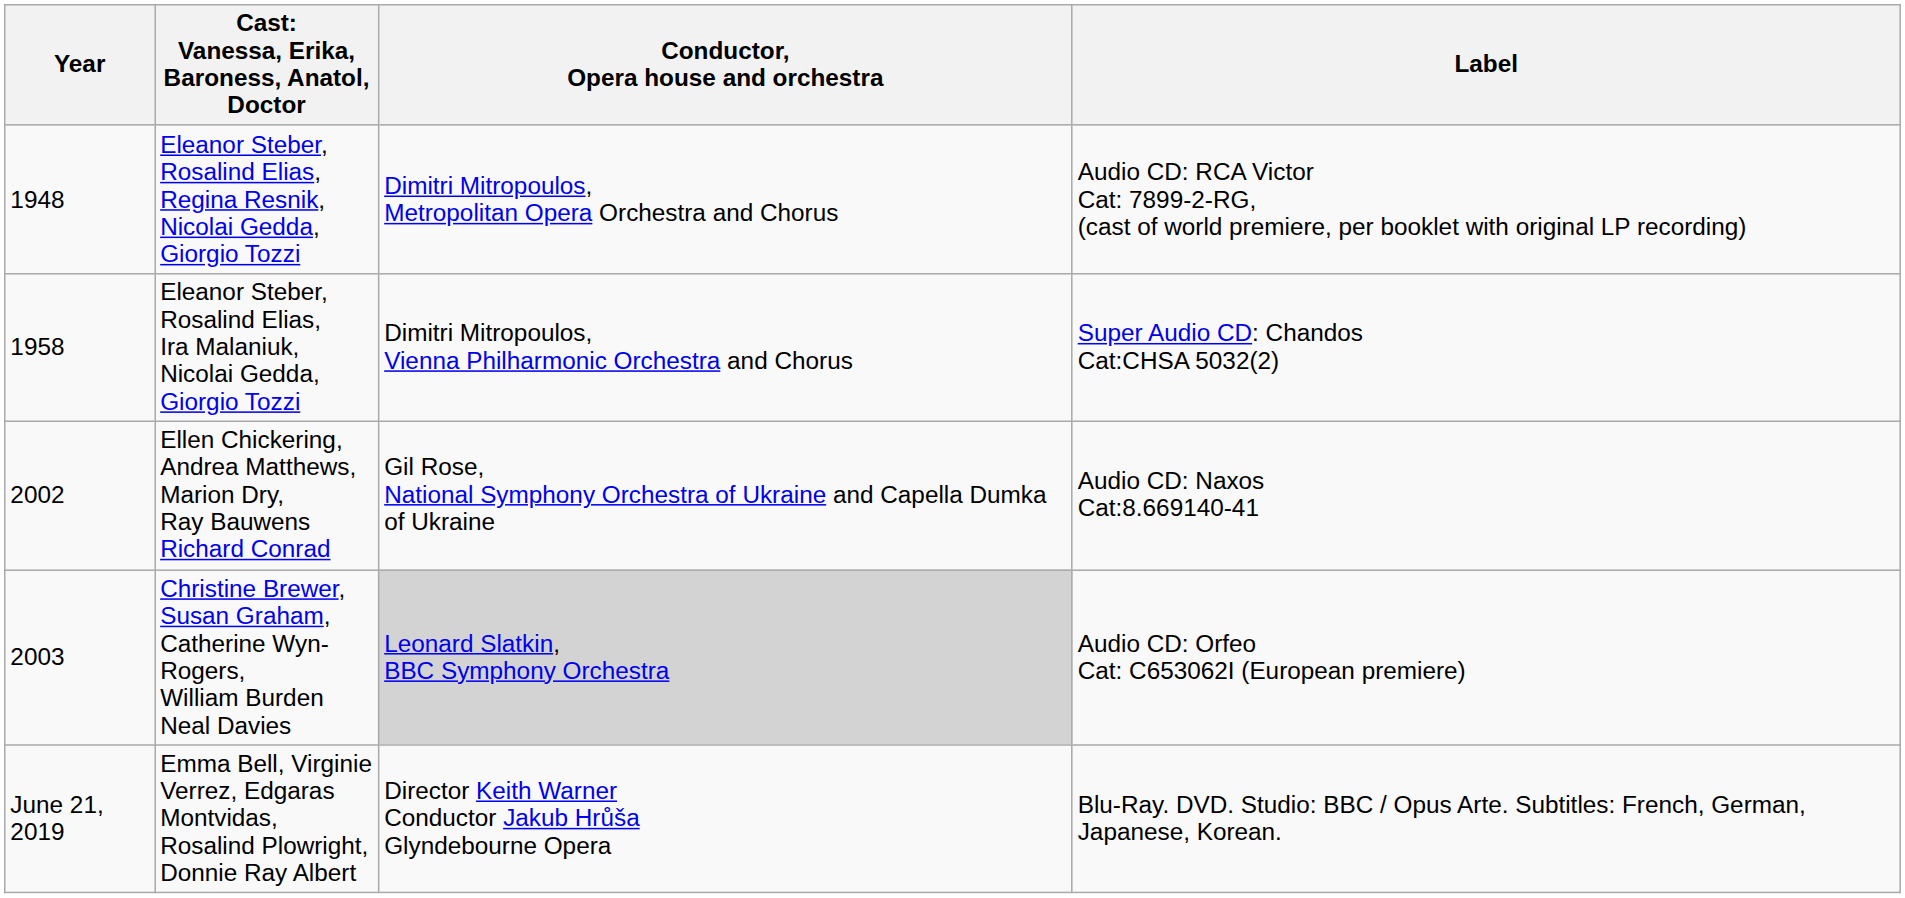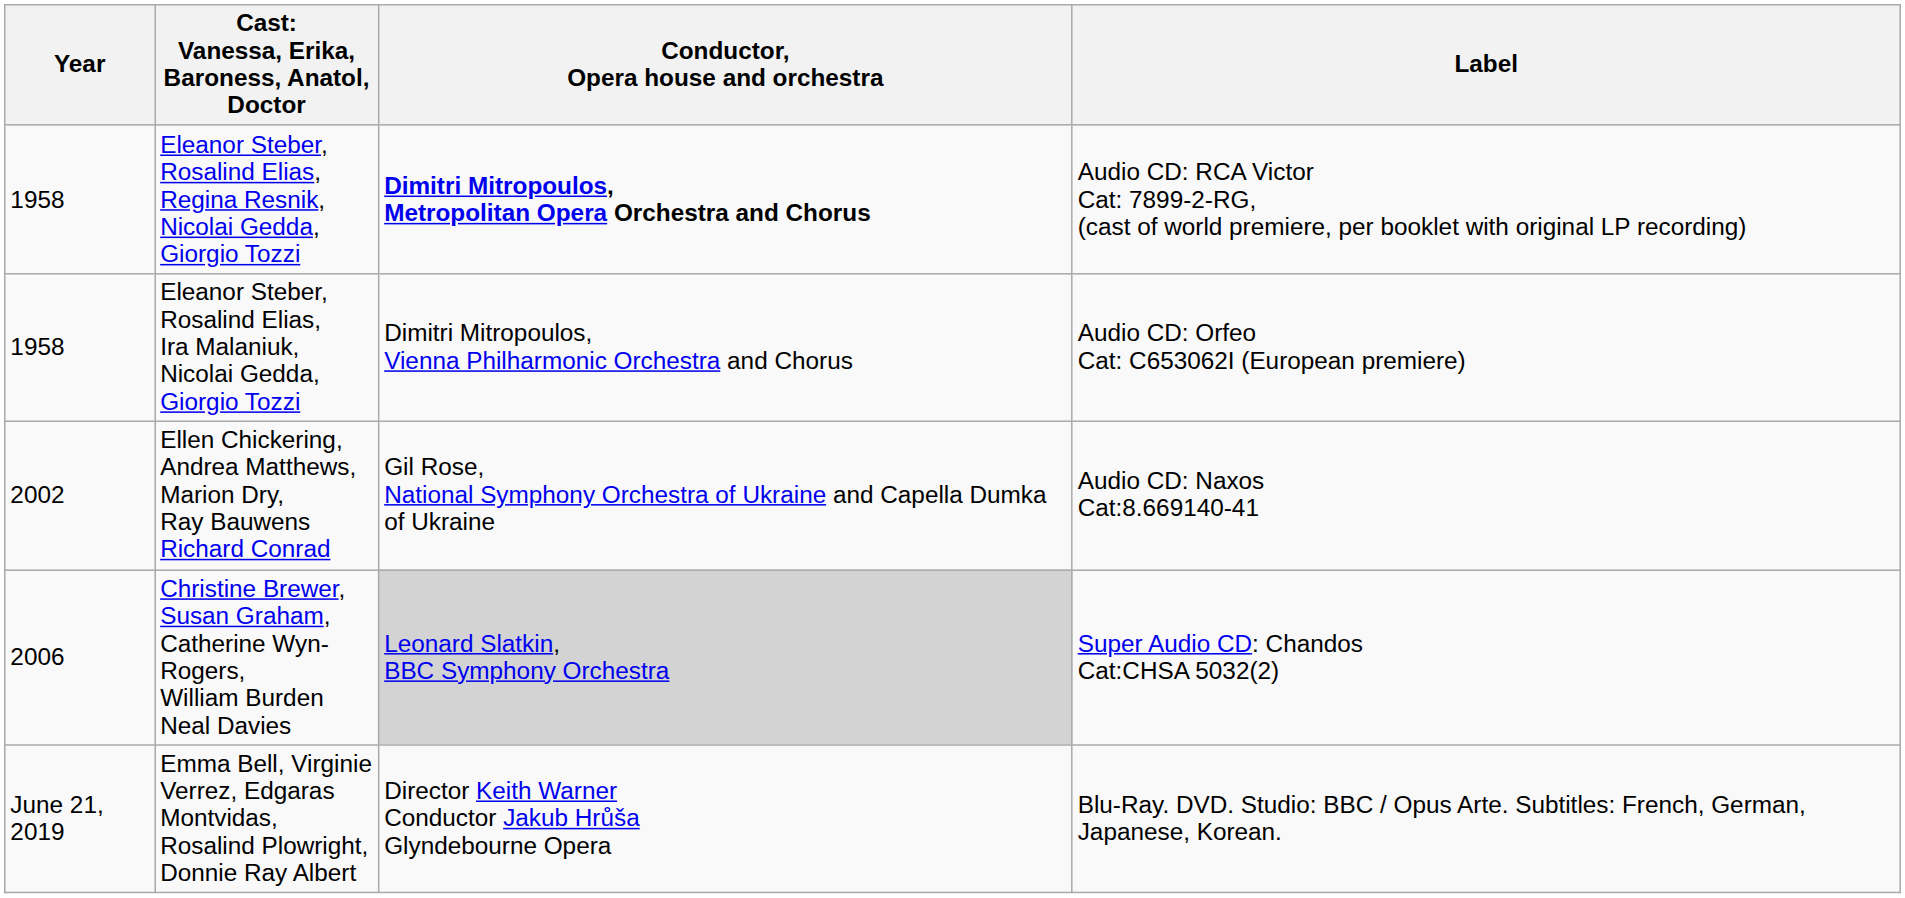(37, 199) 1948 -> (37, 199) 1958
(611, 199) normal -> (627, 199) bold
(1220, 347) Super Audio CD: Chandos Cat:CHSA 5032(2) -> (1272, 347) Audio CD: Orfeo Cat: C653062I (European premiere)
(37, 656) 2003 -> (37, 656) 2006
(1272, 656) Audio CD: Orfeo Cat: C653062I (European premiere) -> (1220, 656) Super Audio CD: Chandos Cat:CHSA 5032(2)
